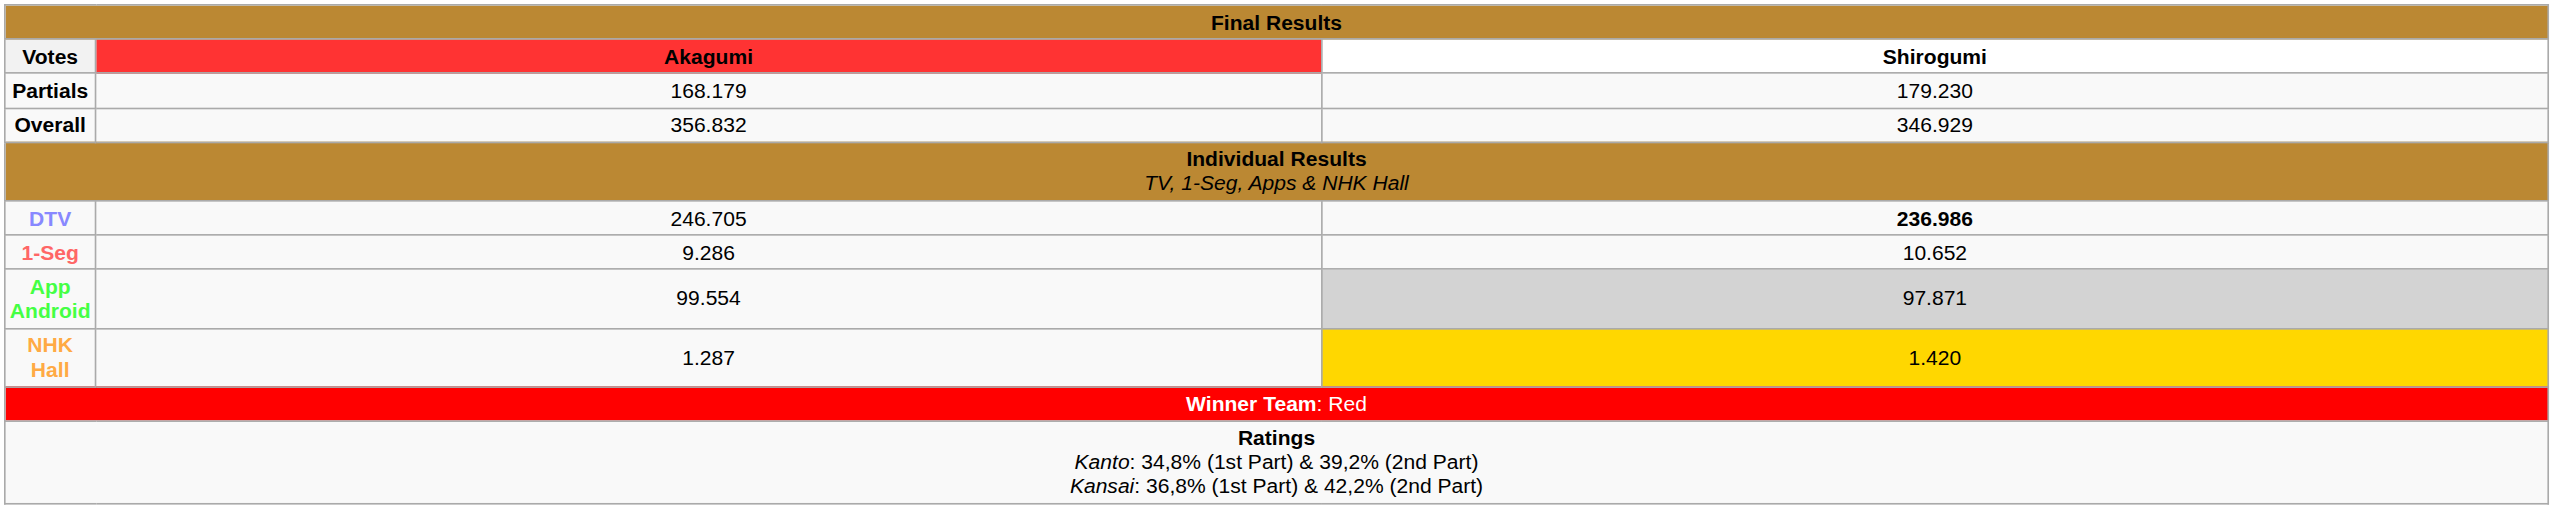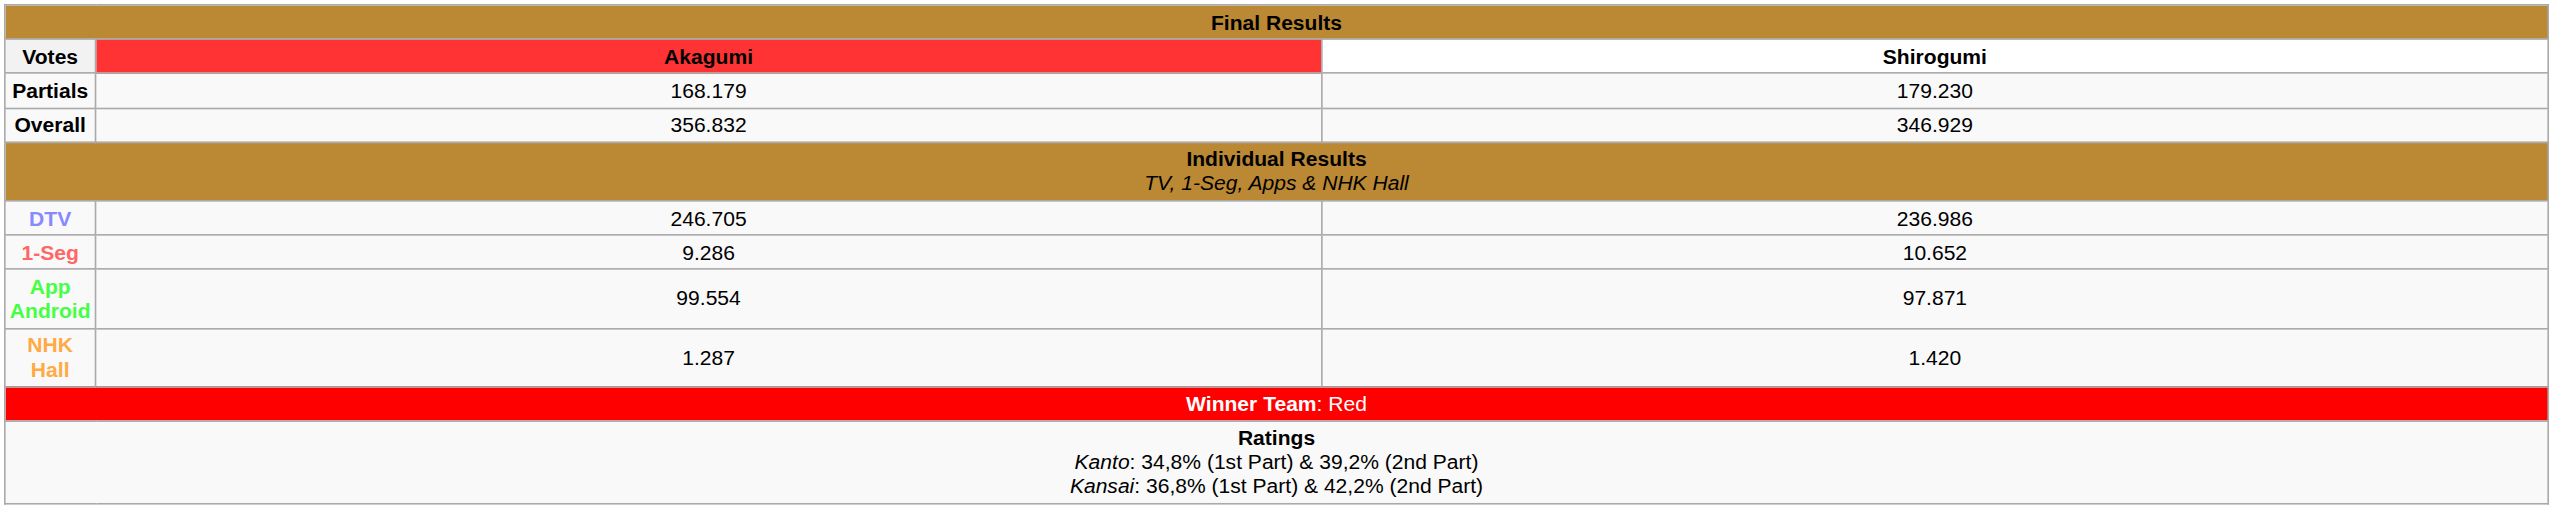(1935, 218) bold -> (1935, 218) normal
(1935, 299) lightgrey background -> (1935, 299) no background
(1935, 357) gold background -> (1935, 357) no background
